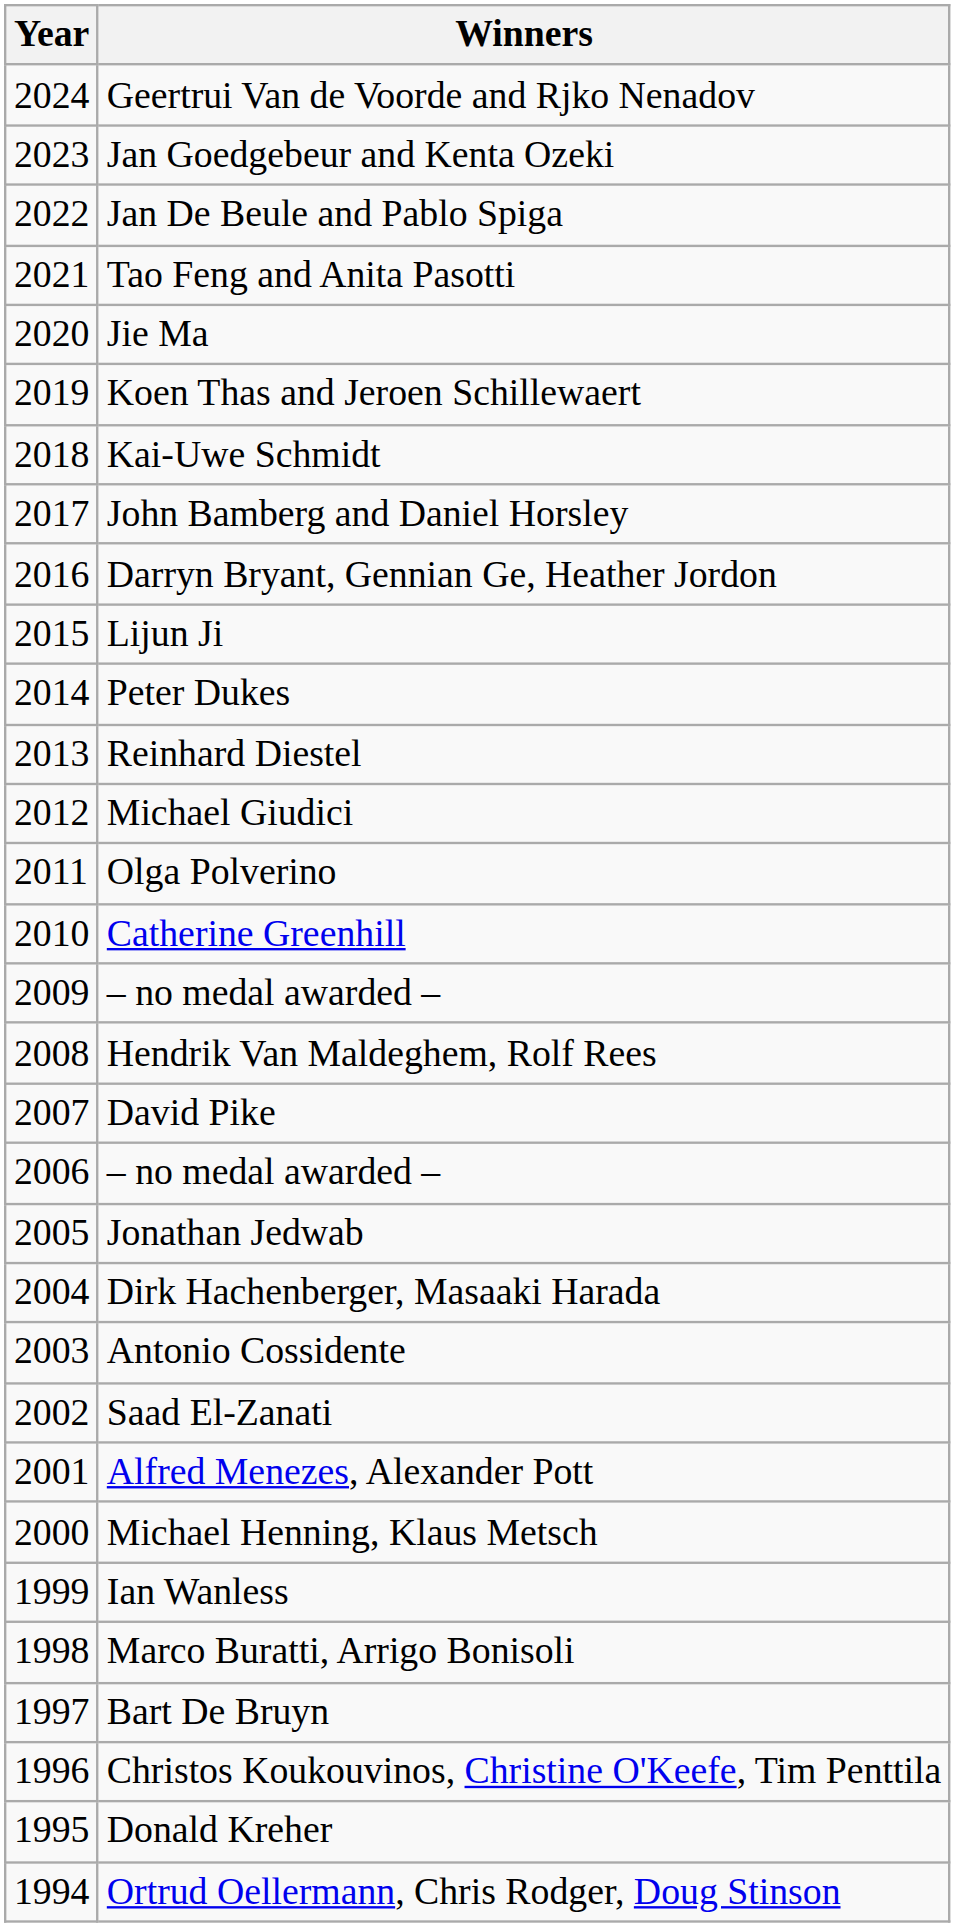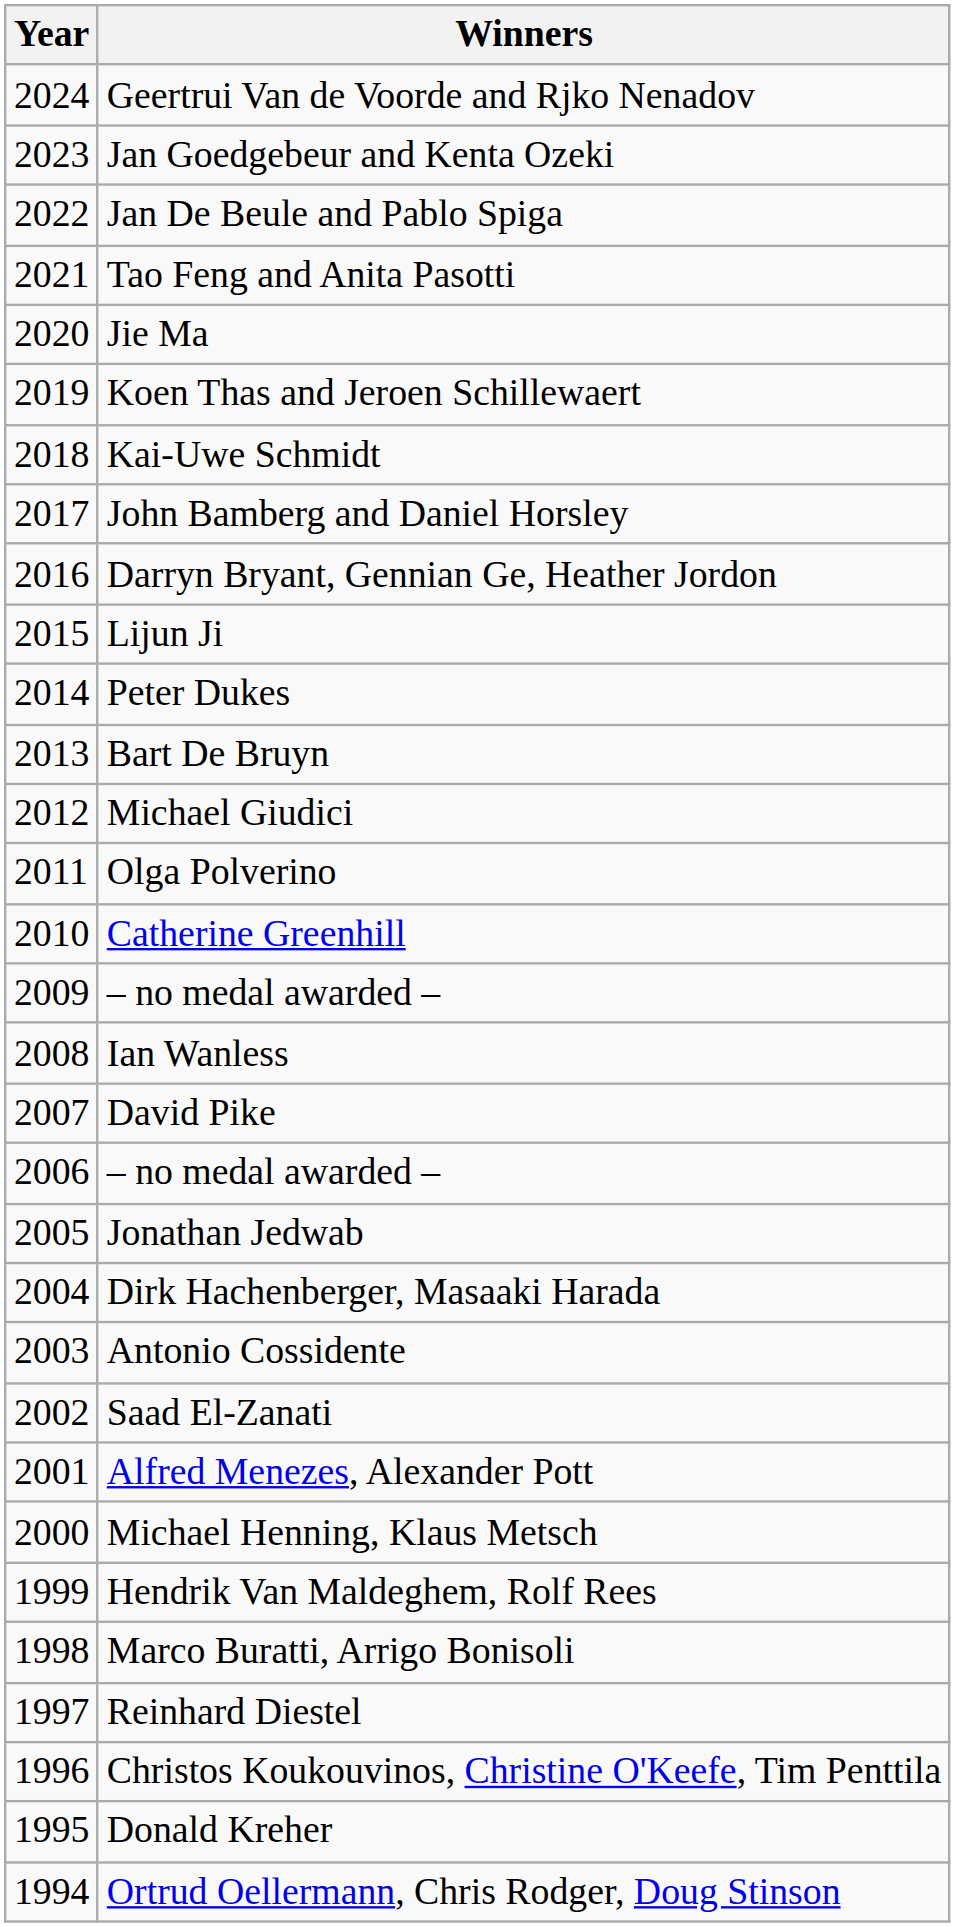(234, 753) Reinhard Diestel -> (218, 753) Bart De Bruyn
(382, 1052) Hendrik Van Maldeghem, Rolf Rees -> (198, 1052) Ian Wanless
(198, 1591) Ian Wanless -> (382, 1591) Hendrik Van Maldeghem, Rolf Rees
(218, 1711) Bart De Bruyn -> (234, 1711) Reinhard Diestel
